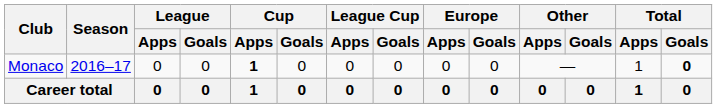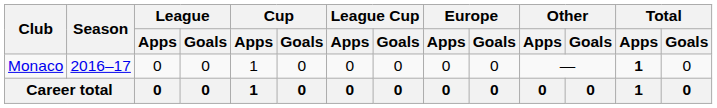(254, 66) bold -> (254, 66) normal
(639, 66) normal -> (639, 66) bold
(687, 66) bold -> (687, 66) normal
